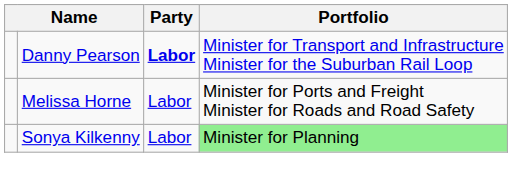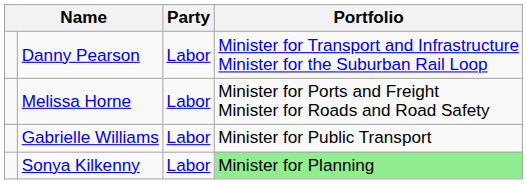(171, 54) bold -> (188, 54) normal
+ row: (90, 138)
